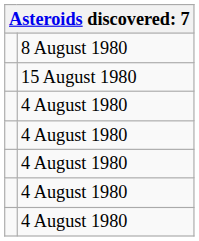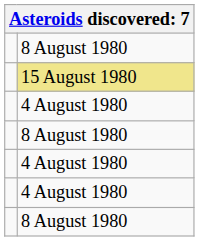(79, 76) no background -> (79, 76) khaki background
(74, 134) 4 August 1980 -> (74, 134) 8 August 1980
(74, 221) 4 August 1980 -> (74, 221) 8 August 1980
